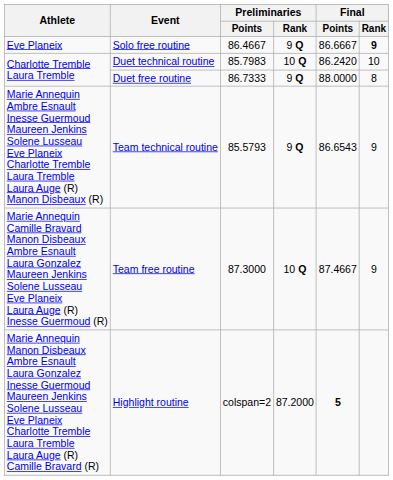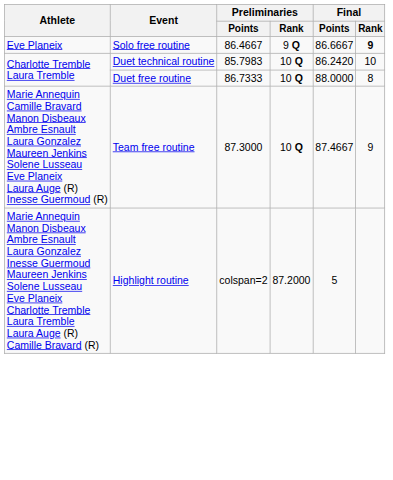(295, 79) 9 Q -> (291, 79) 10 Q
- row: (165, 148)
(338, 403) bold -> (334, 281) normal
